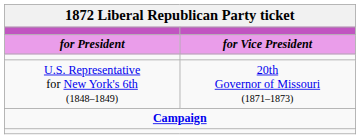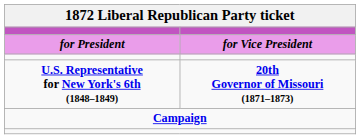(92, 84) normal -> (92, 84) bold
(267, 84) normal -> (267, 84) bold
